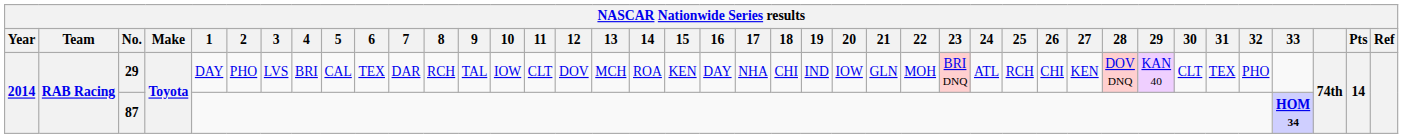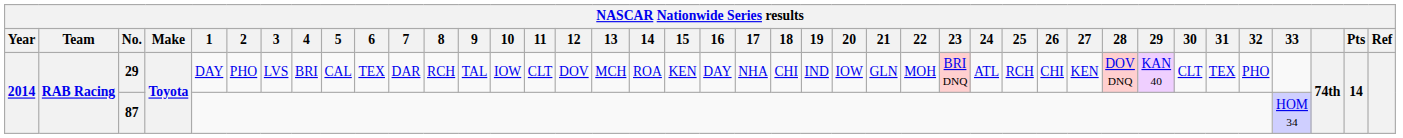(1293, 113) bold -> (1292, 112) normal
